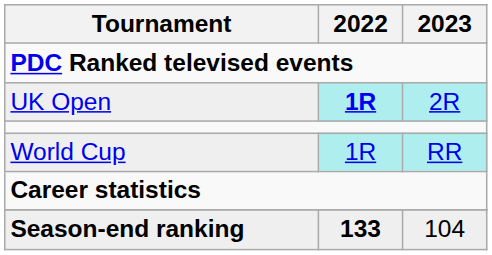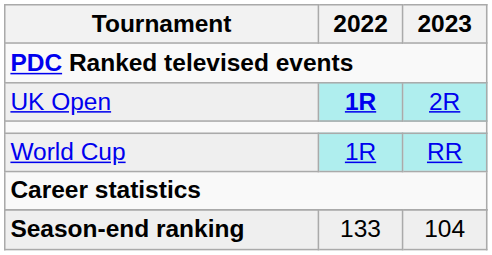(361, 229) bold -> (361, 229) normal
